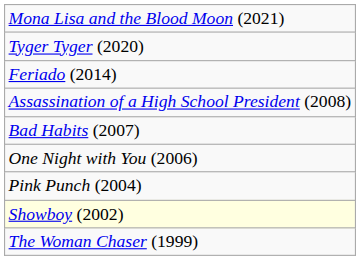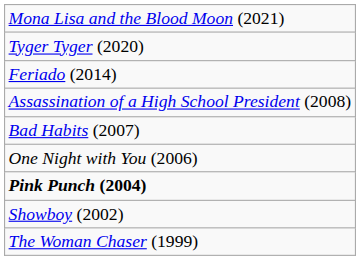(75, 185) normal -> (78, 185) bold
(66, 213) lightyellow background -> (66, 213) no background
